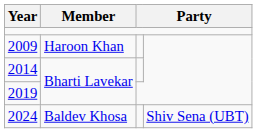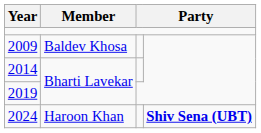(84, 46) Haroon Khan -> (86, 46) Baldev Khosa
(86, 116) Baldev Khosa -> (84, 116) Haroon Khan
(197, 116) normal -> (199, 116) bold
